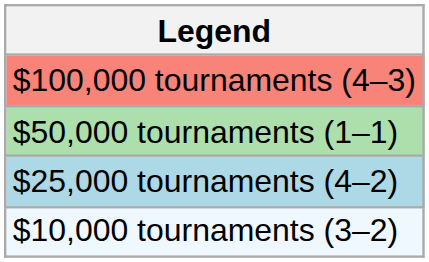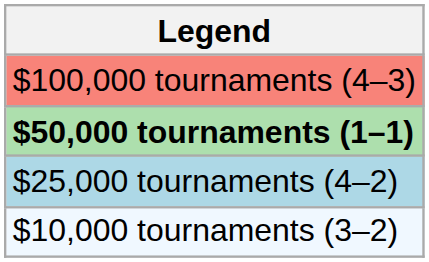(205, 131) normal -> (213, 131) bold
